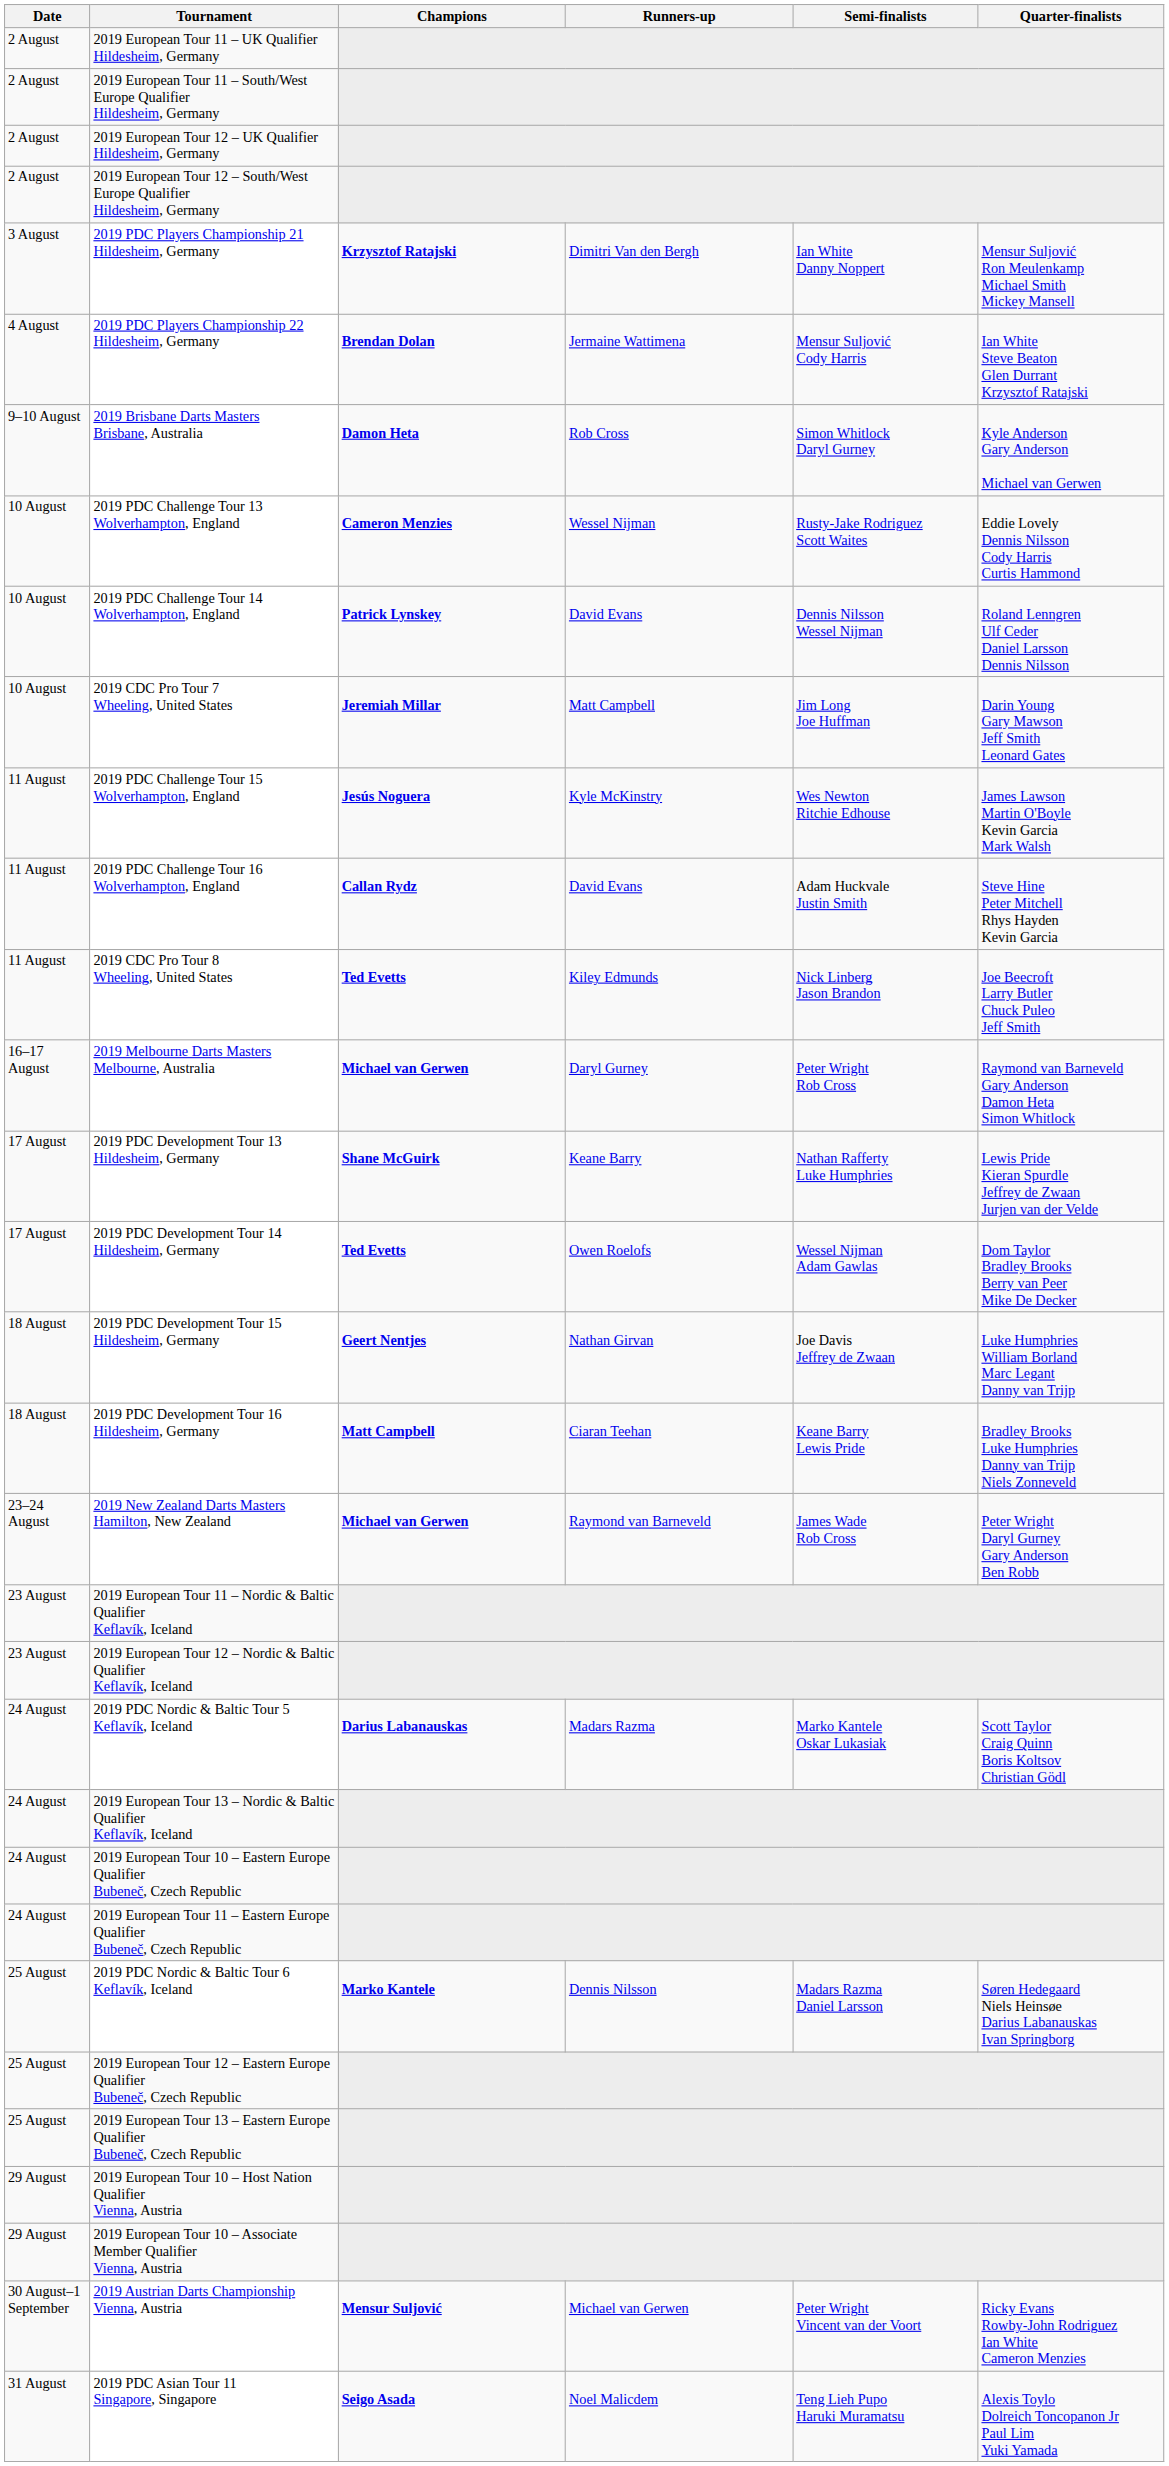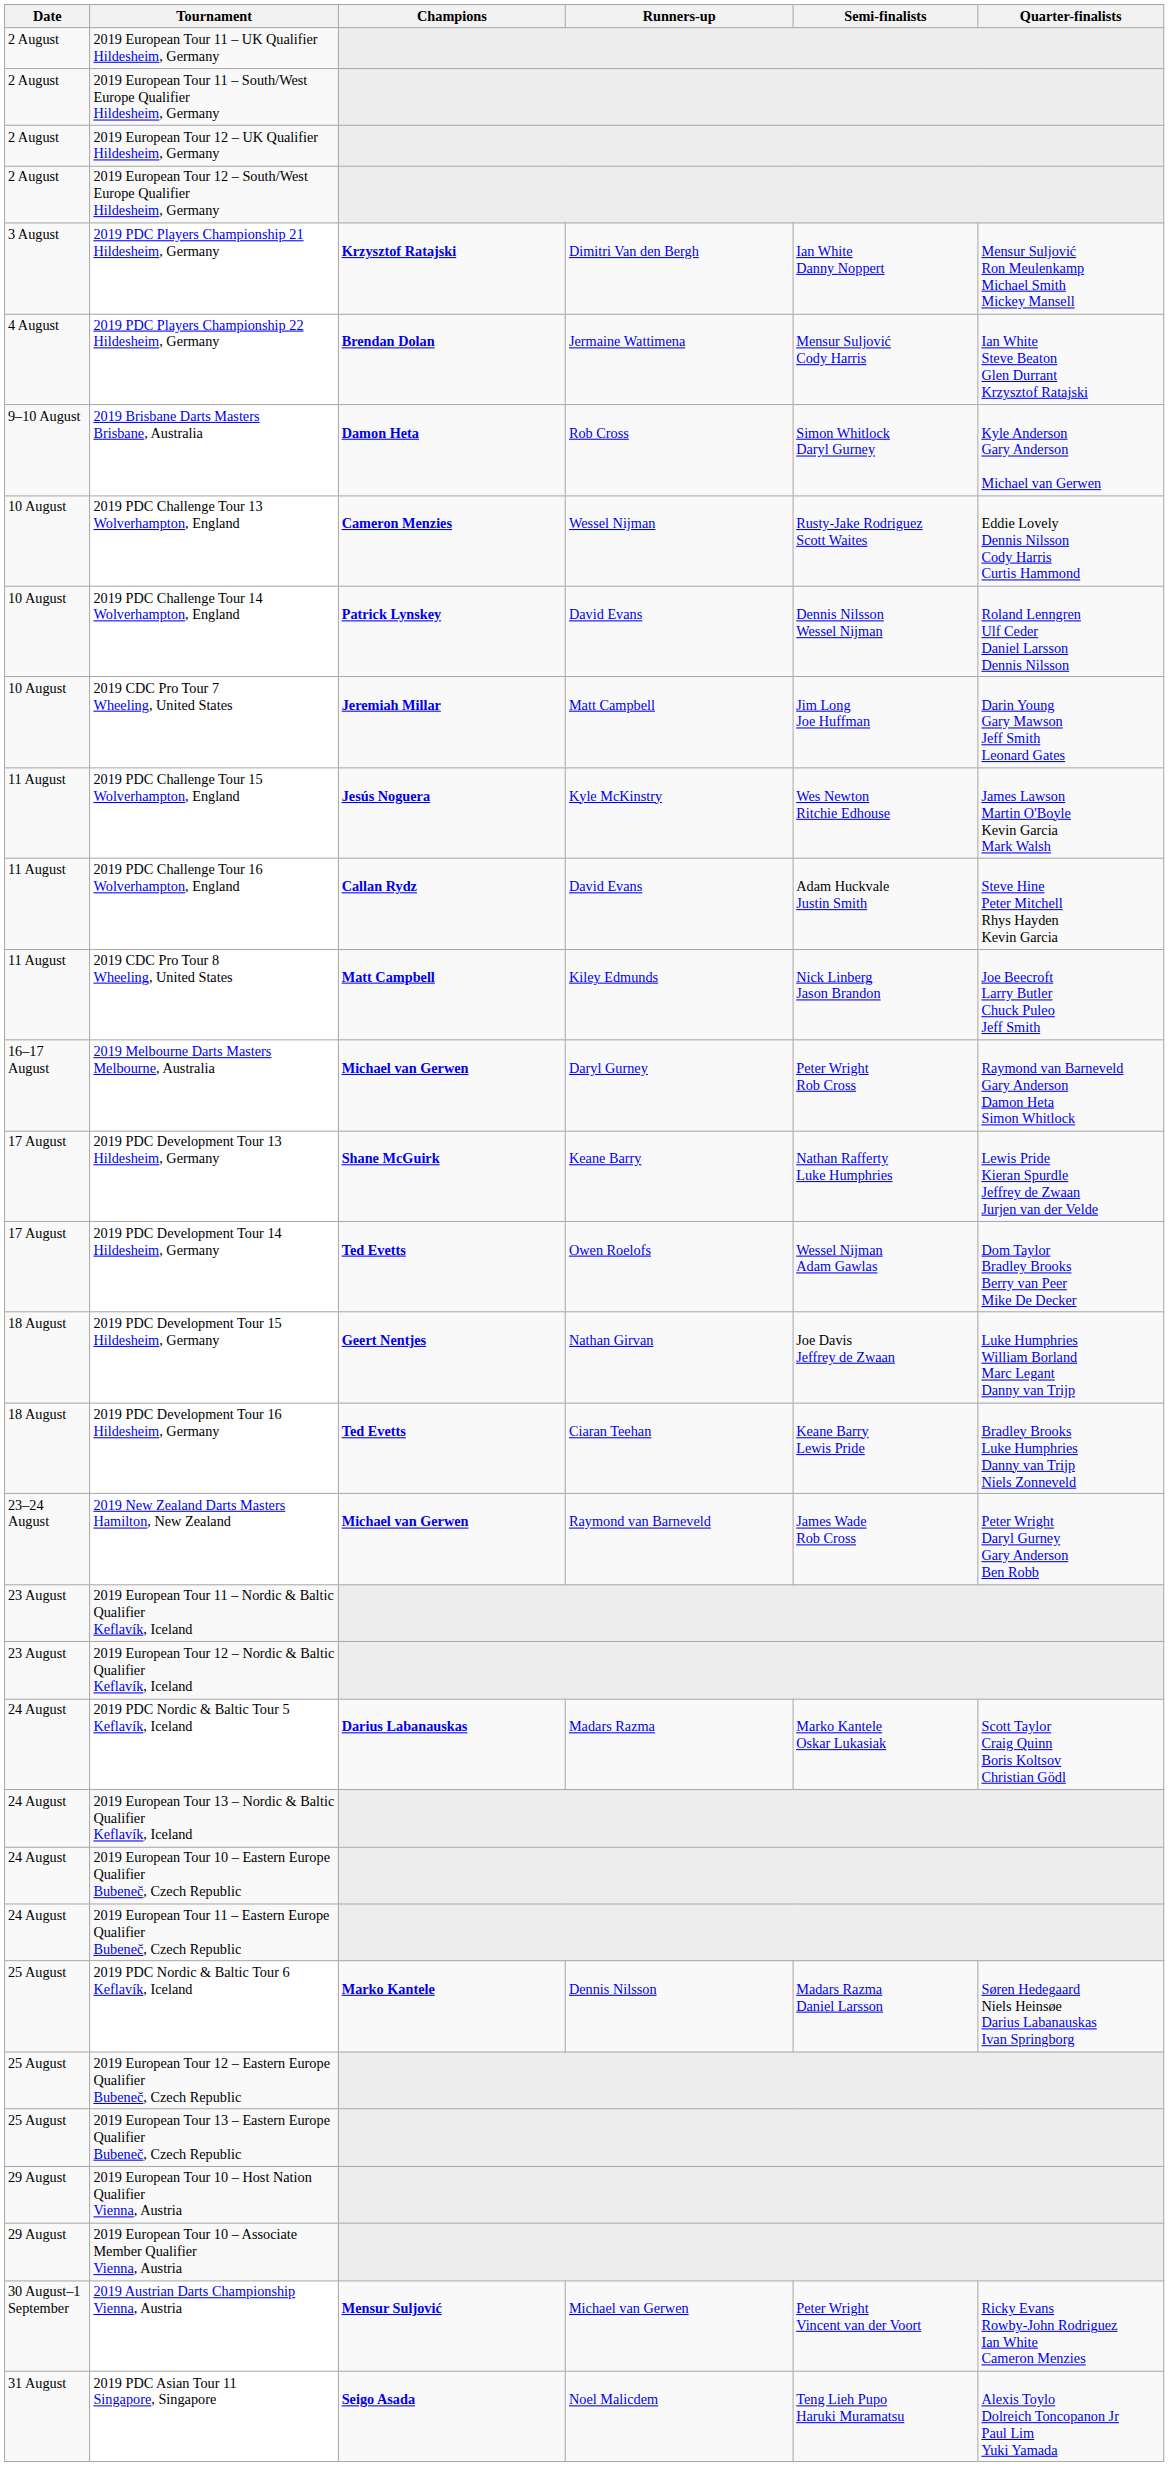(374, 977) Ted Evetts -> (388, 977) Matt Campbell
(388, 1431) Matt Campbell -> (374, 1431) Ted Evetts
